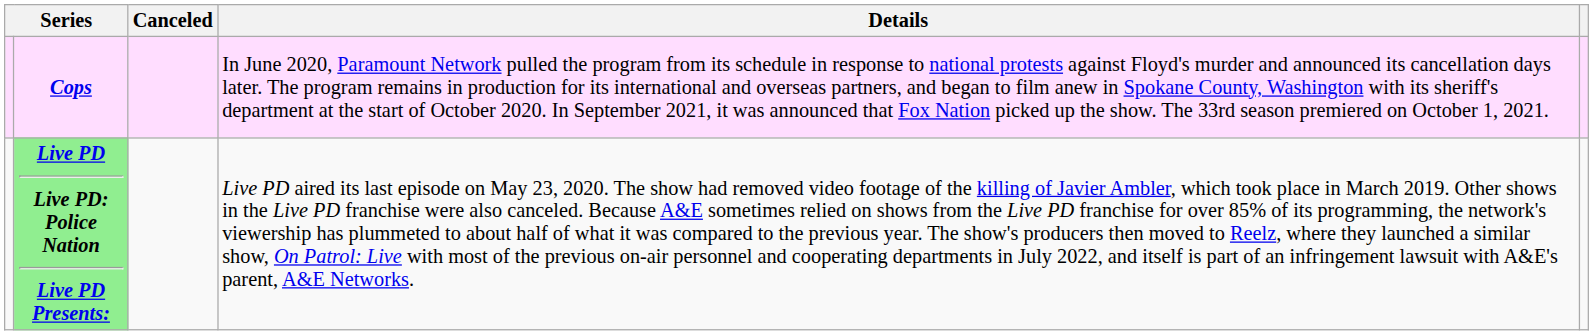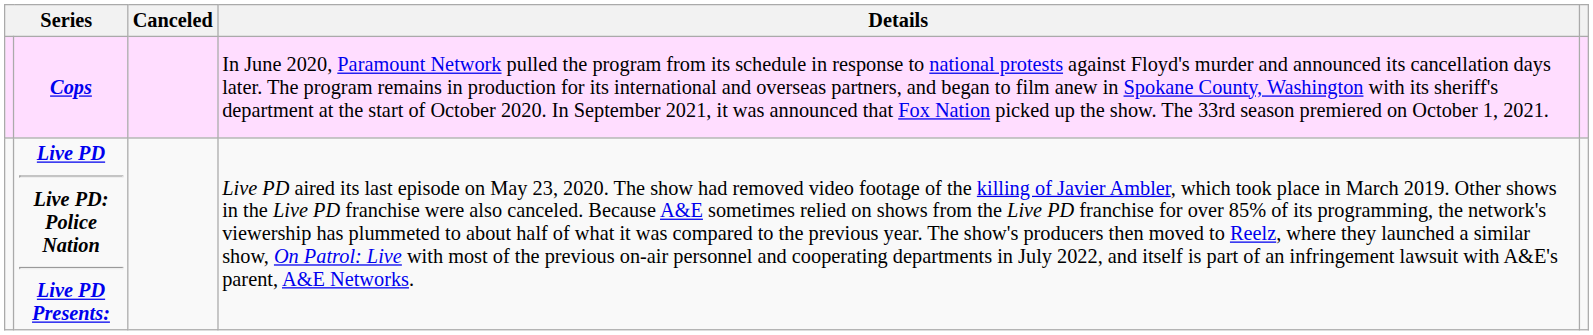(71, 233) lightgreen background -> (71, 233) no background
